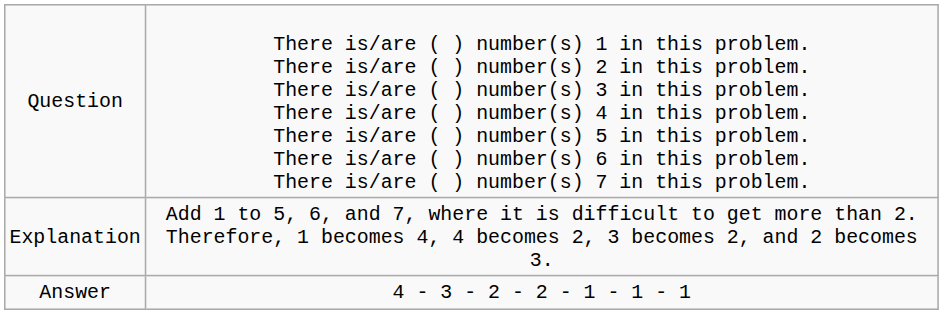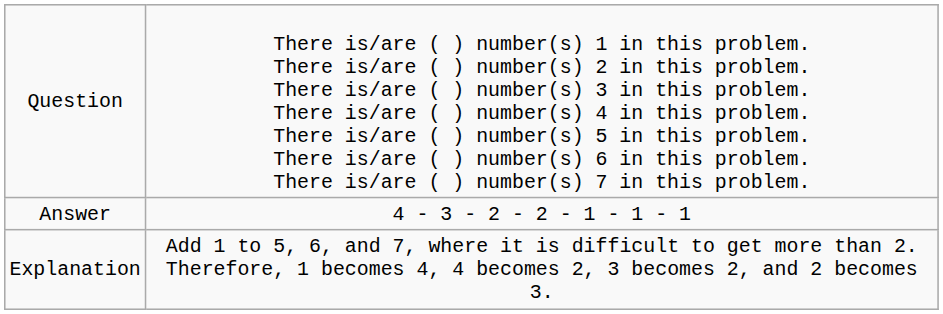rows swapped: (75, 292) <-> (75, 237)
